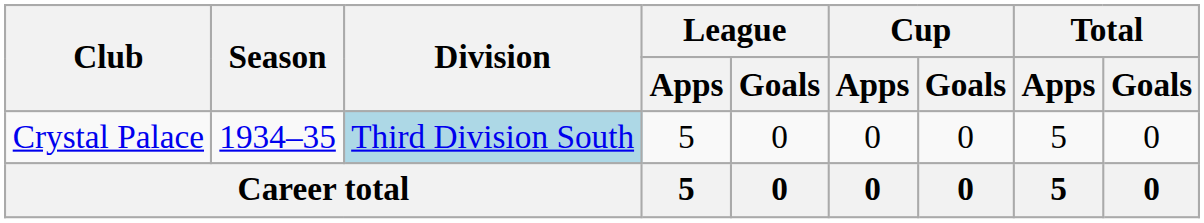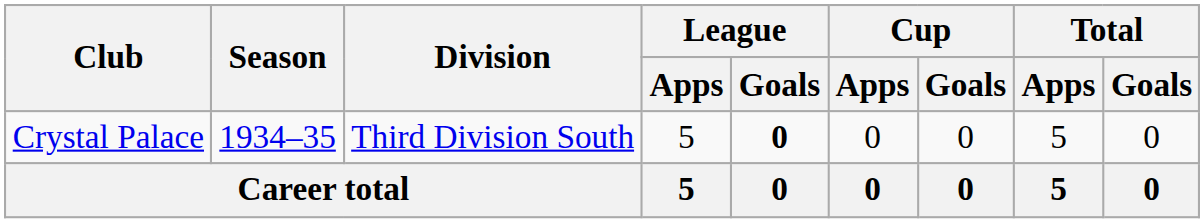(493, 136) lightblue background -> (493, 136) no background
(779, 136) normal -> (779, 136) bold
